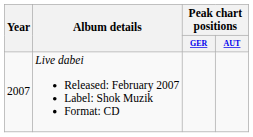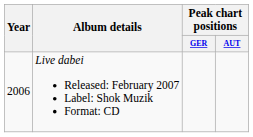(19, 91) 2007 -> (19, 91) 2006
